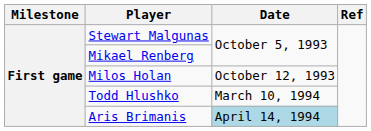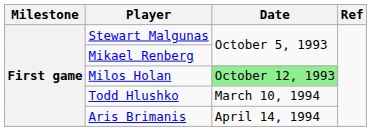(275, 76) no background -> (275, 76) lightgreen background
(267, 116) lightblue background -> (267, 116) no background
